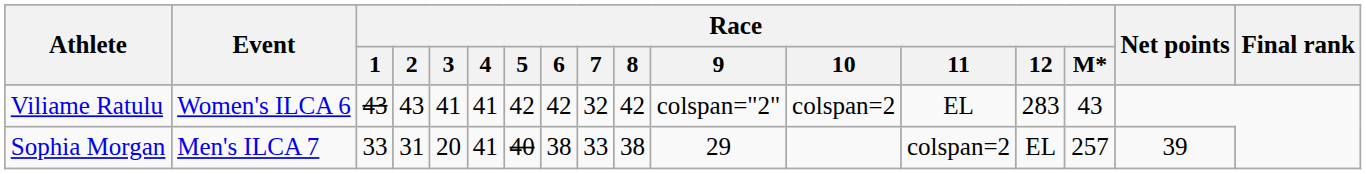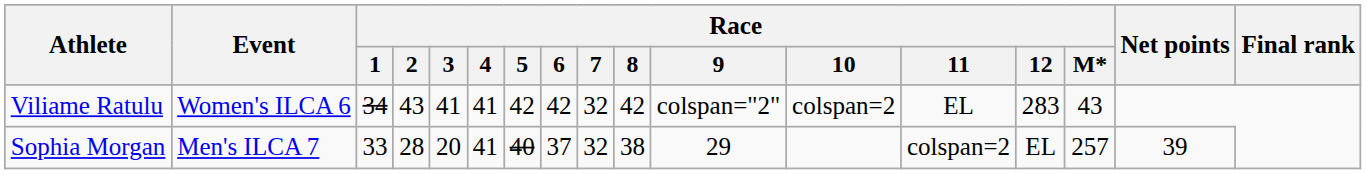(375, 105) 43 -> (375, 105) 34
(412, 147) 31 -> (412, 147) 28
(559, 147) 38 -> (559, 147) 37
(596, 147) 33 -> (596, 147) 32
